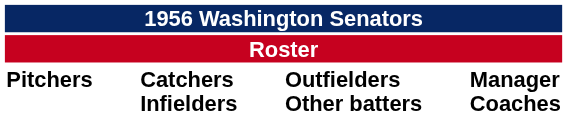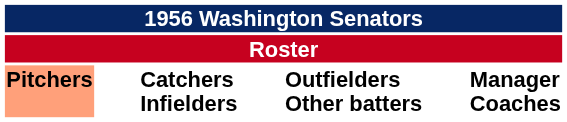(49, 79) no background -> (49, 79) lightsalmon background
